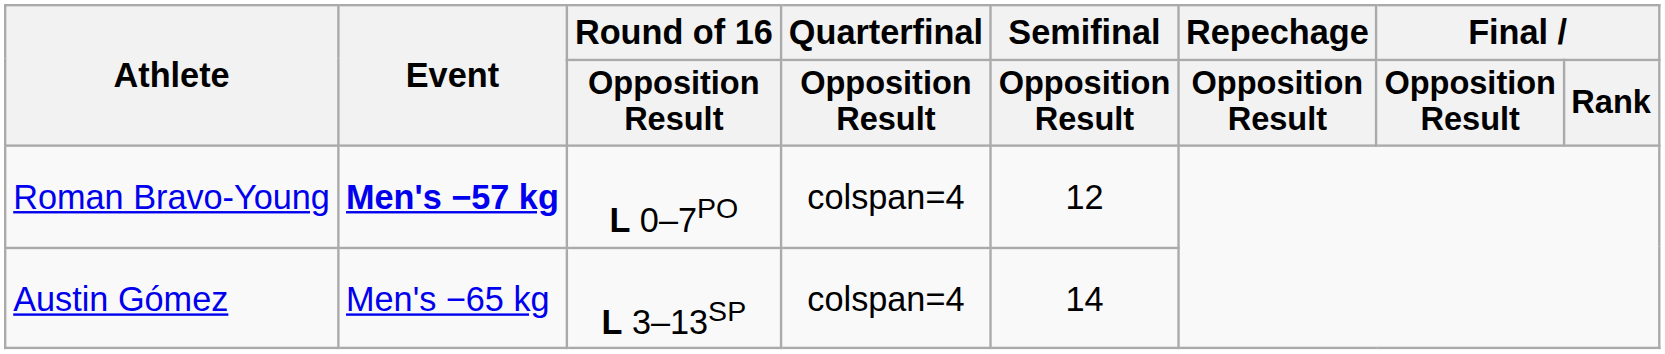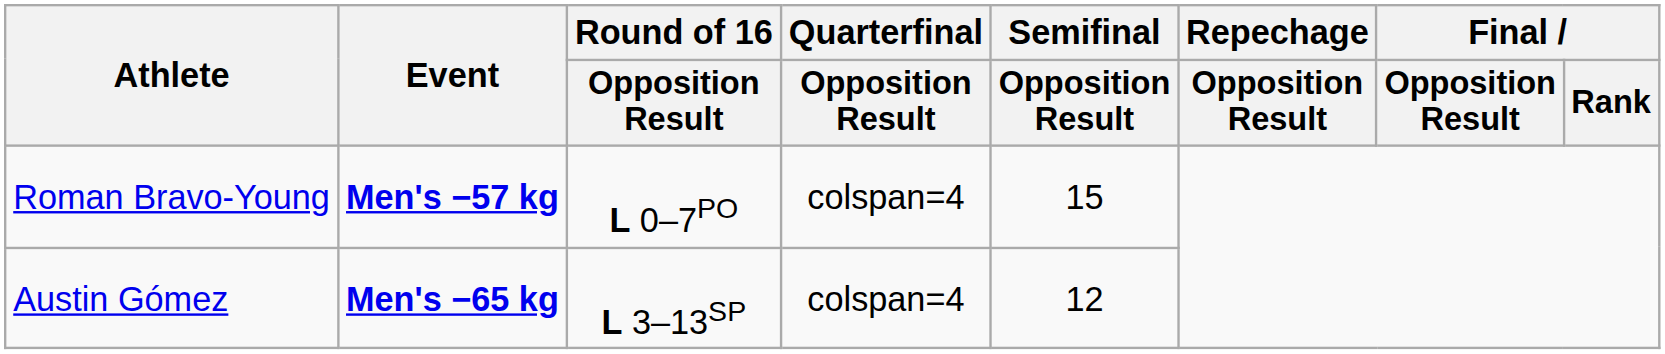(1084, 197) 12 -> (1084, 197) 15
(448, 298) normal -> (452, 298) bold
(1084, 298) 14 -> (1084, 298) 12
